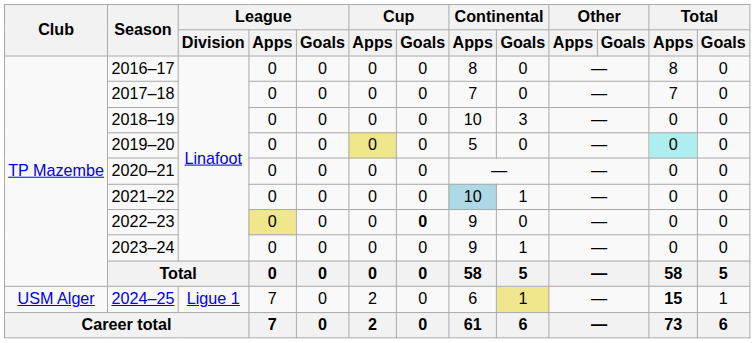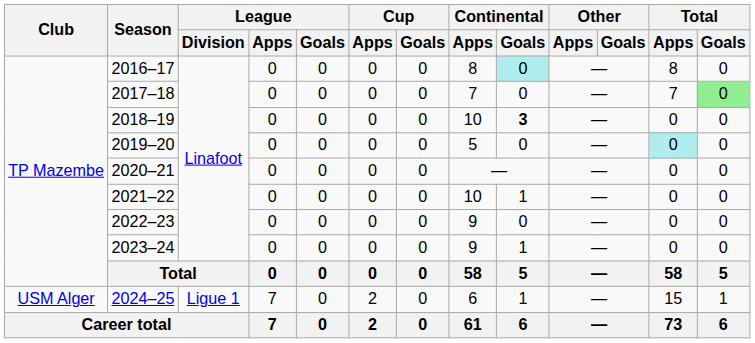(523, 68) no background -> (523, 68) paleturquoise background
(723, 94) no background -> (723, 94) lightgreen background
(523, 119) normal -> (523, 119) bold
(373, 145) khaki background -> (373, 145) no background
(473, 196) lightblue background -> (473, 196) no background
(272, 222) khaki background -> (272, 222) no background
(423, 222) bold -> (423, 222) normal
(523, 299) khaki background -> (523, 299) no background
(673, 299) bold -> (673, 299) normal
